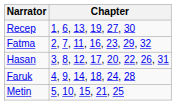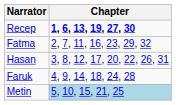(93, 28) normal -> (93, 28) bold
(87, 92) no background -> (87, 92) lightblue background
